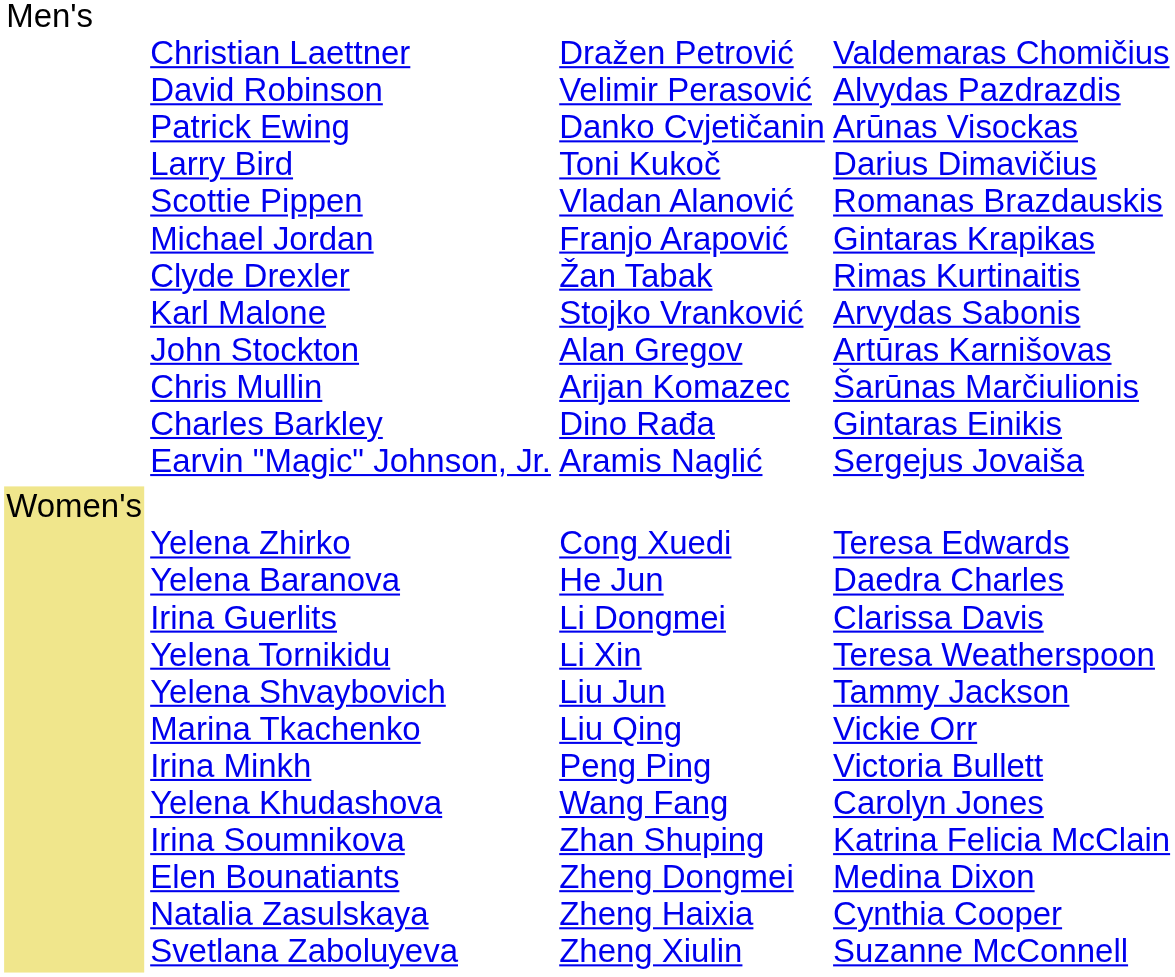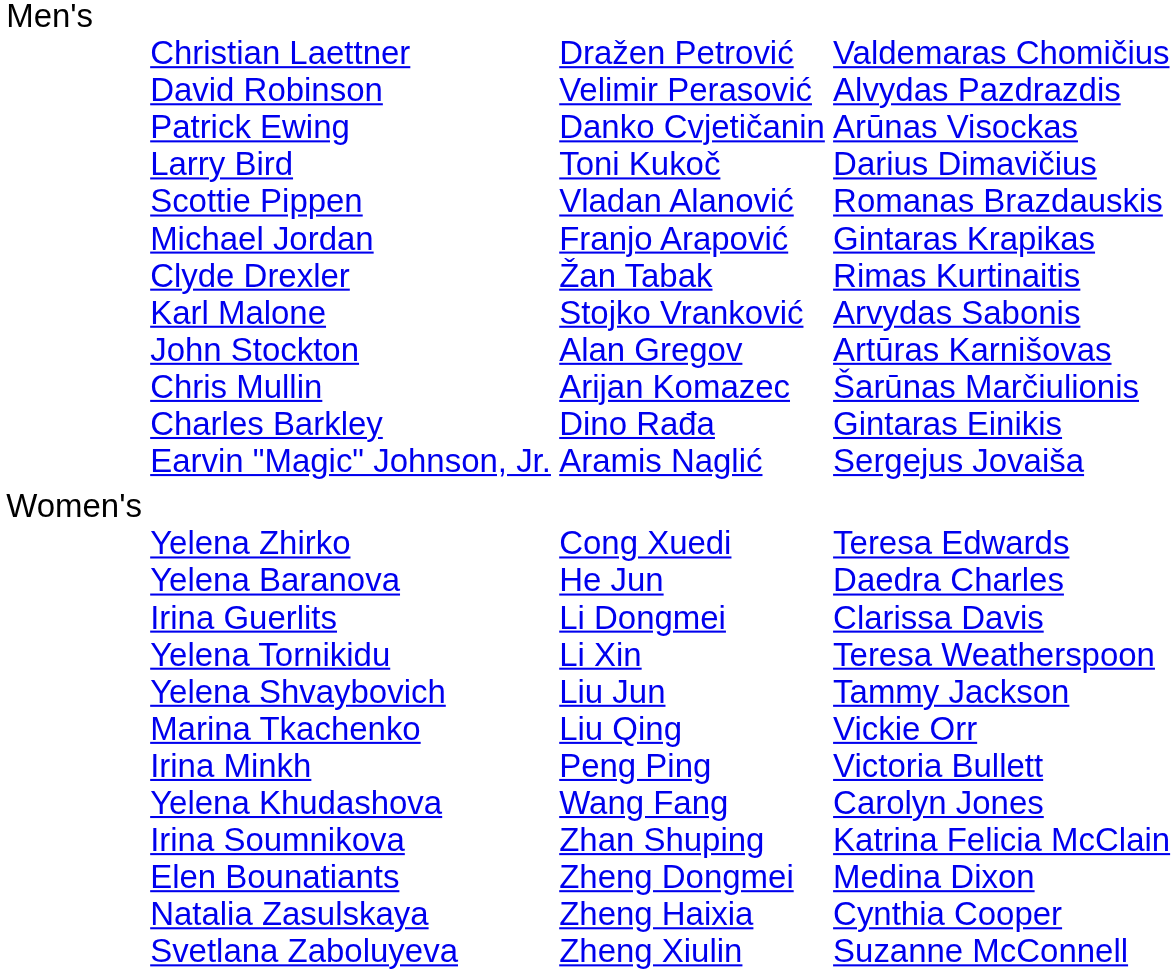(74, 506) khaki background -> (74, 506) no background
